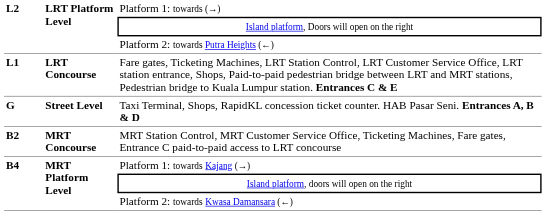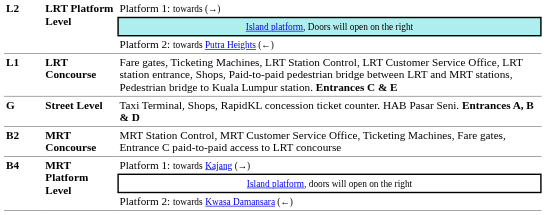(329, 27) no background -> (329, 27) paleturquoise background
